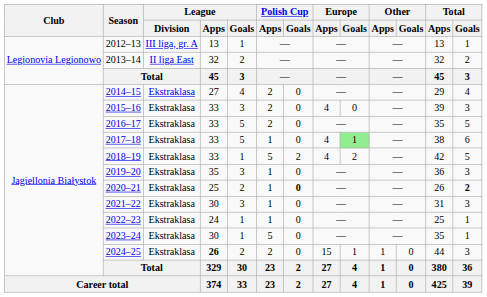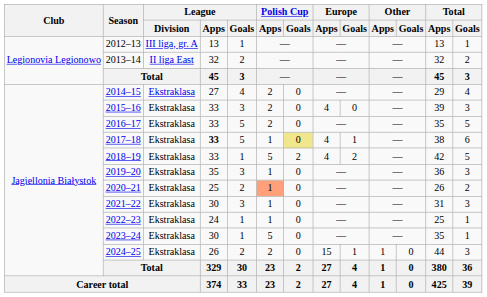(214, 140) normal -> (214, 140) bold
(298, 140) no background -> (298, 140) khaki background
(355, 140) lightgreen background -> (355, 140) no background
(270, 188) no background -> (270, 188) lightsalmon background
(298, 188) bold -> (298, 188) normal
(467, 188) bold -> (467, 188) normal
(214, 252) bold -> (214, 252) normal
